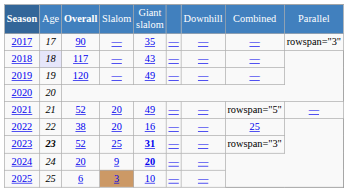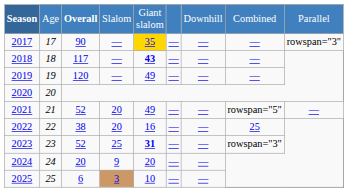(150, 42) no background -> (150, 42) gold background
(51, 59) lavender background -> (51, 59) no background
(150, 59) normal -> (150, 59) bold
(51, 144) bold -> (51, 144) normal
(150, 161) bold -> (150, 161) normal
